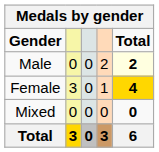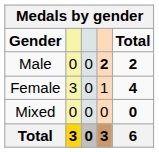(104, 64) normal -> (104, 64) bold
(133, 64) lightyellow background -> (133, 64) no background
(133, 88) gold background -> (133, 88) no background
